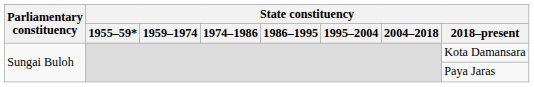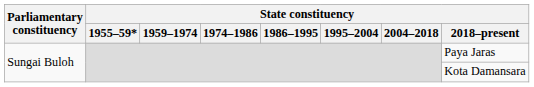(485, 52) Kota Damansara -> (470, 52) Paya Jaras
(470, 71) Paya Jaras -> (485, 71) Kota Damansara
